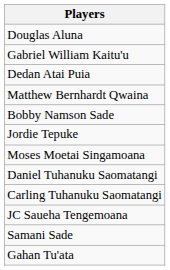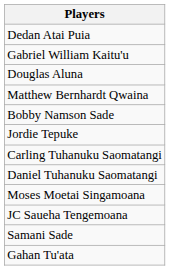(45, 34) Douglas Aluna -> (49, 34) Dedan Atai Puia
(49, 74) Dedan Atai Puia -> (45, 74) Douglas Aluna
(76, 154) Moses Moetai Singamoana -> (85, 154) Carling Tuhanuku Saomatangi
(85, 194) Carling Tuhanuku Saomatangi -> (76, 194) Moses Moetai Singamoana
